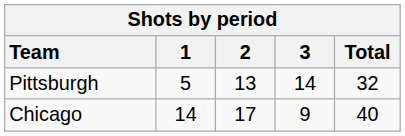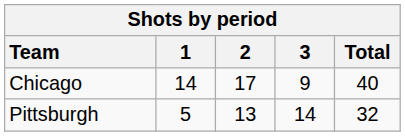rows swapped: (54, 83) <-> (46, 114)
